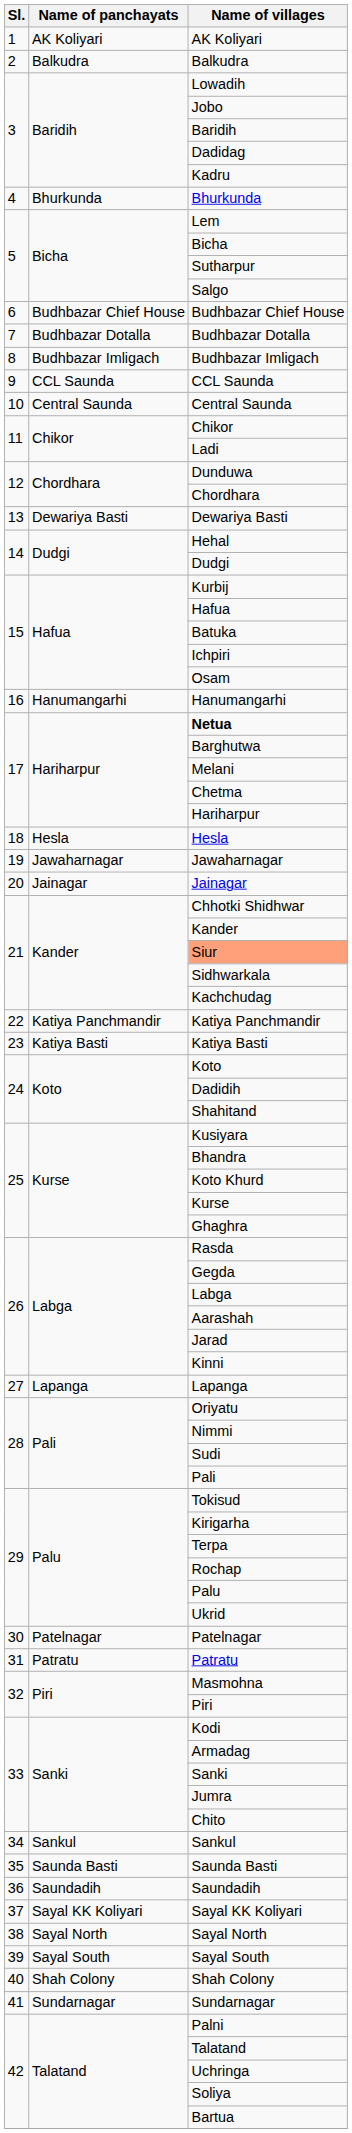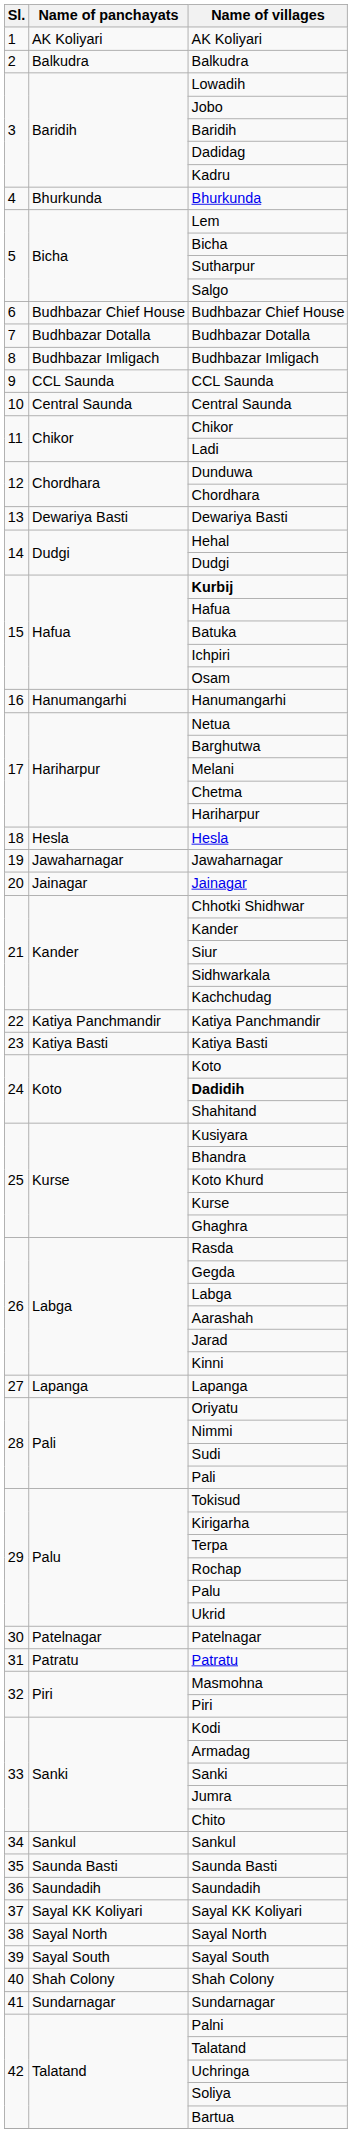(210, 586) normal -> (212, 586) bold
(212, 723) bold -> (211, 723) normal
(204, 952) lightsalmon background -> (204, 952) no background
(216, 1089) normal -> (218, 1089) bold
